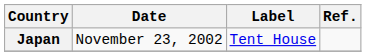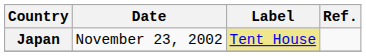(273, 40) no background -> (273, 40) khaki background
